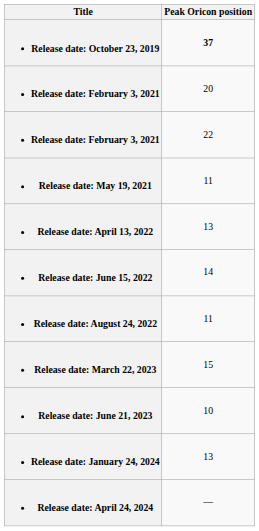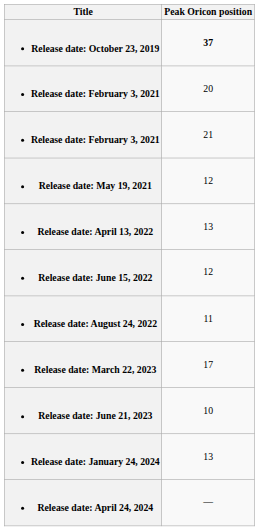(208, 134) 22 -> (208, 134) 21
(208, 180) 11 -> (208, 180) 12
(208, 272) 14 -> (208, 272) 12
(208, 364) 15 -> (208, 364) 17
